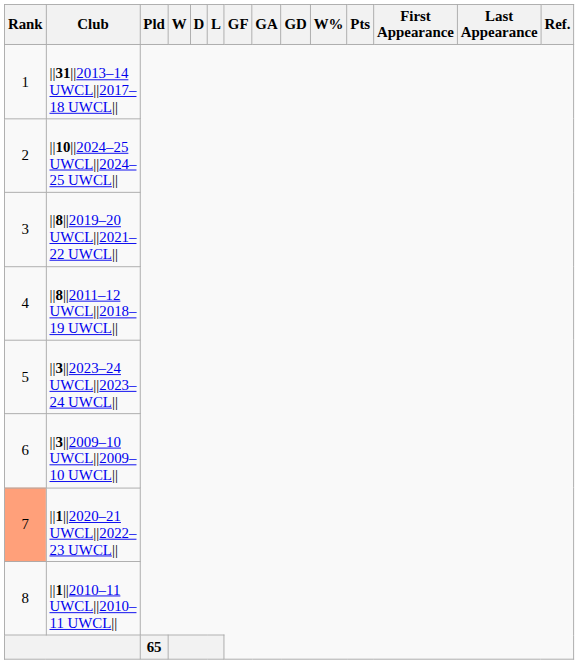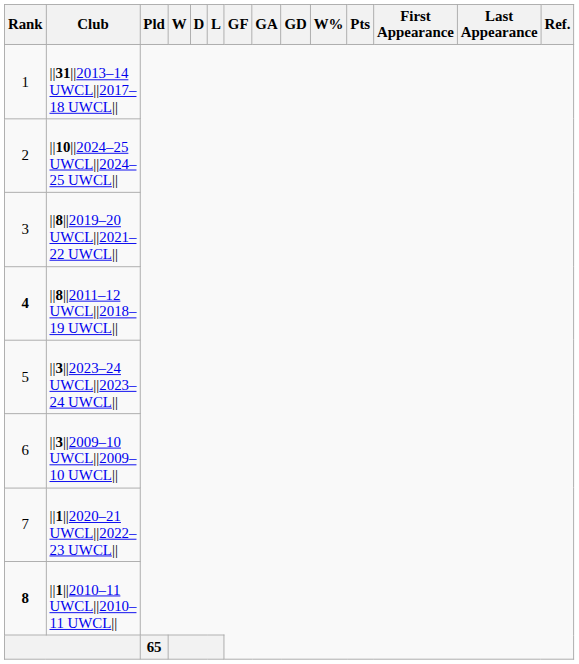(25, 303) normal -> (25, 303) bold
(25, 524) lightsalmon background -> (25, 524) no background
(25, 598) normal -> (25, 598) bold
